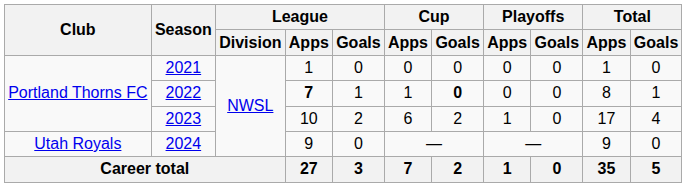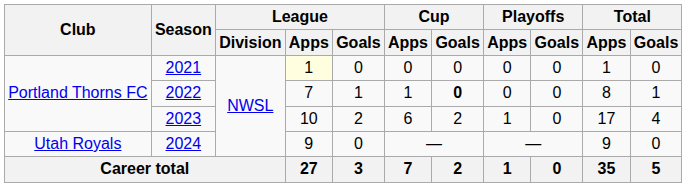(309, 67) no background -> (309, 67) lightyellow background
(309, 93) bold -> (309, 93) normal
